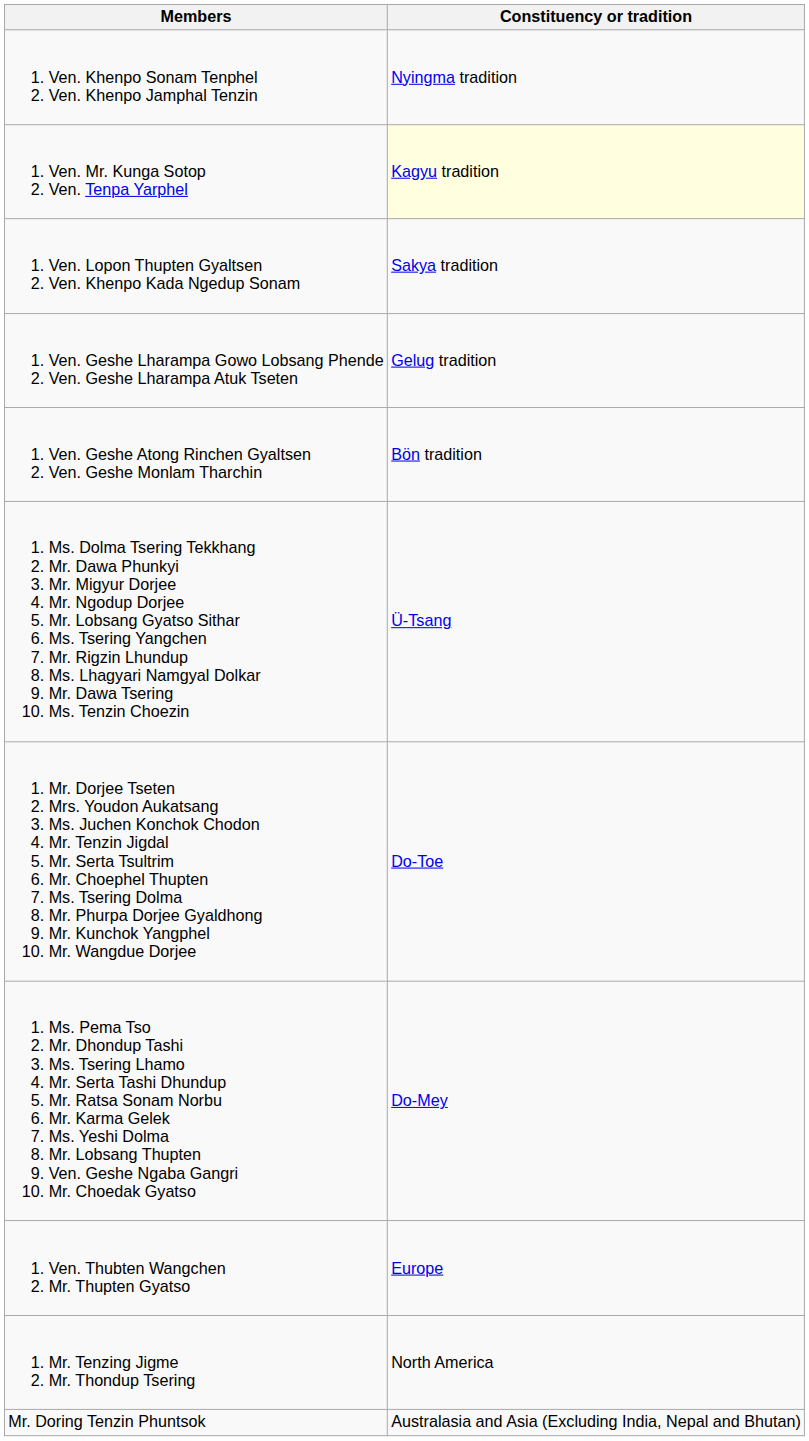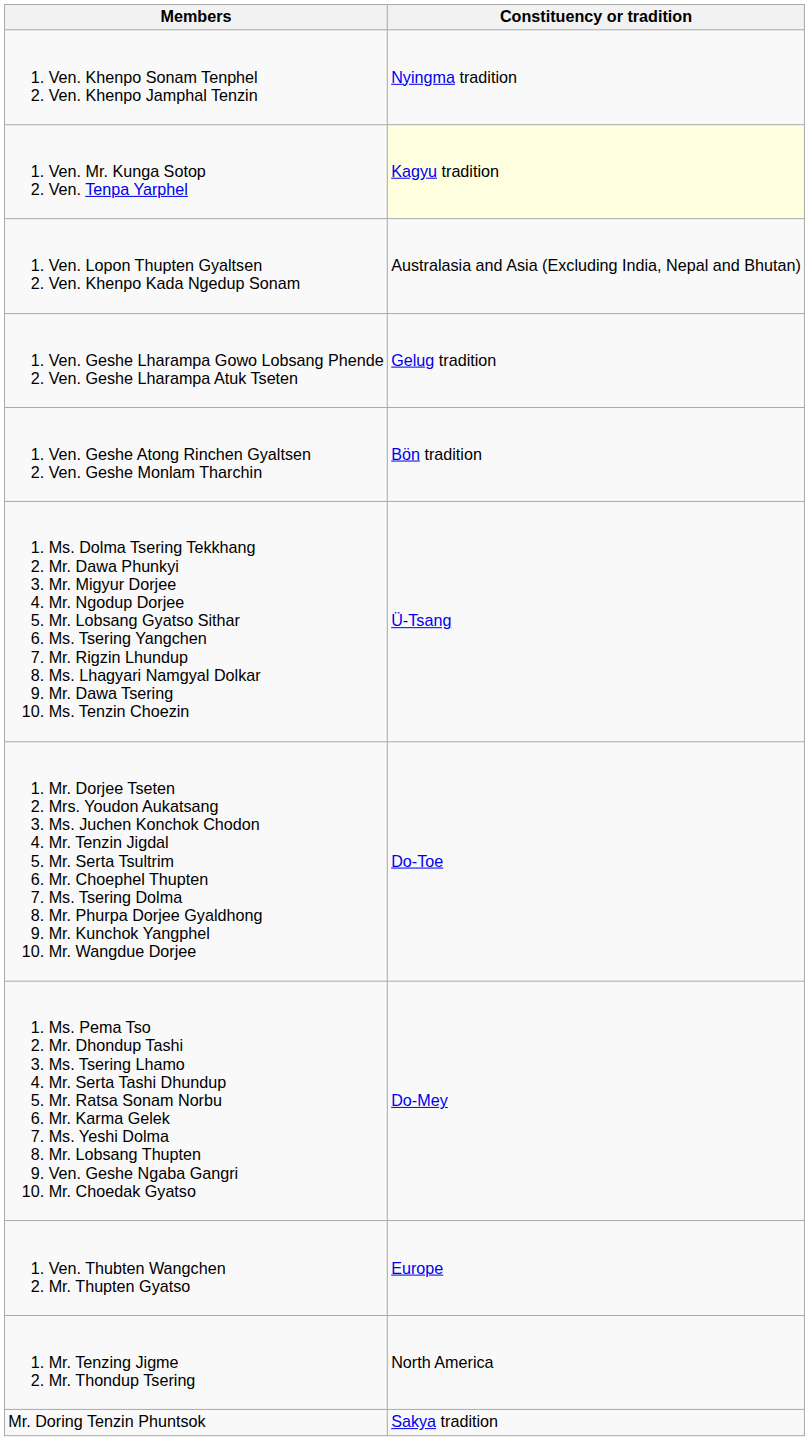(445, 265) Sakya tradition -> (596, 265) Australasia and Asia (Excluding India, Nepal and Bhutan)
(596, 1422) Australasia and Asia (Excluding India, Nepal and Bhutan) -> (445, 1422) Sakya tradition
